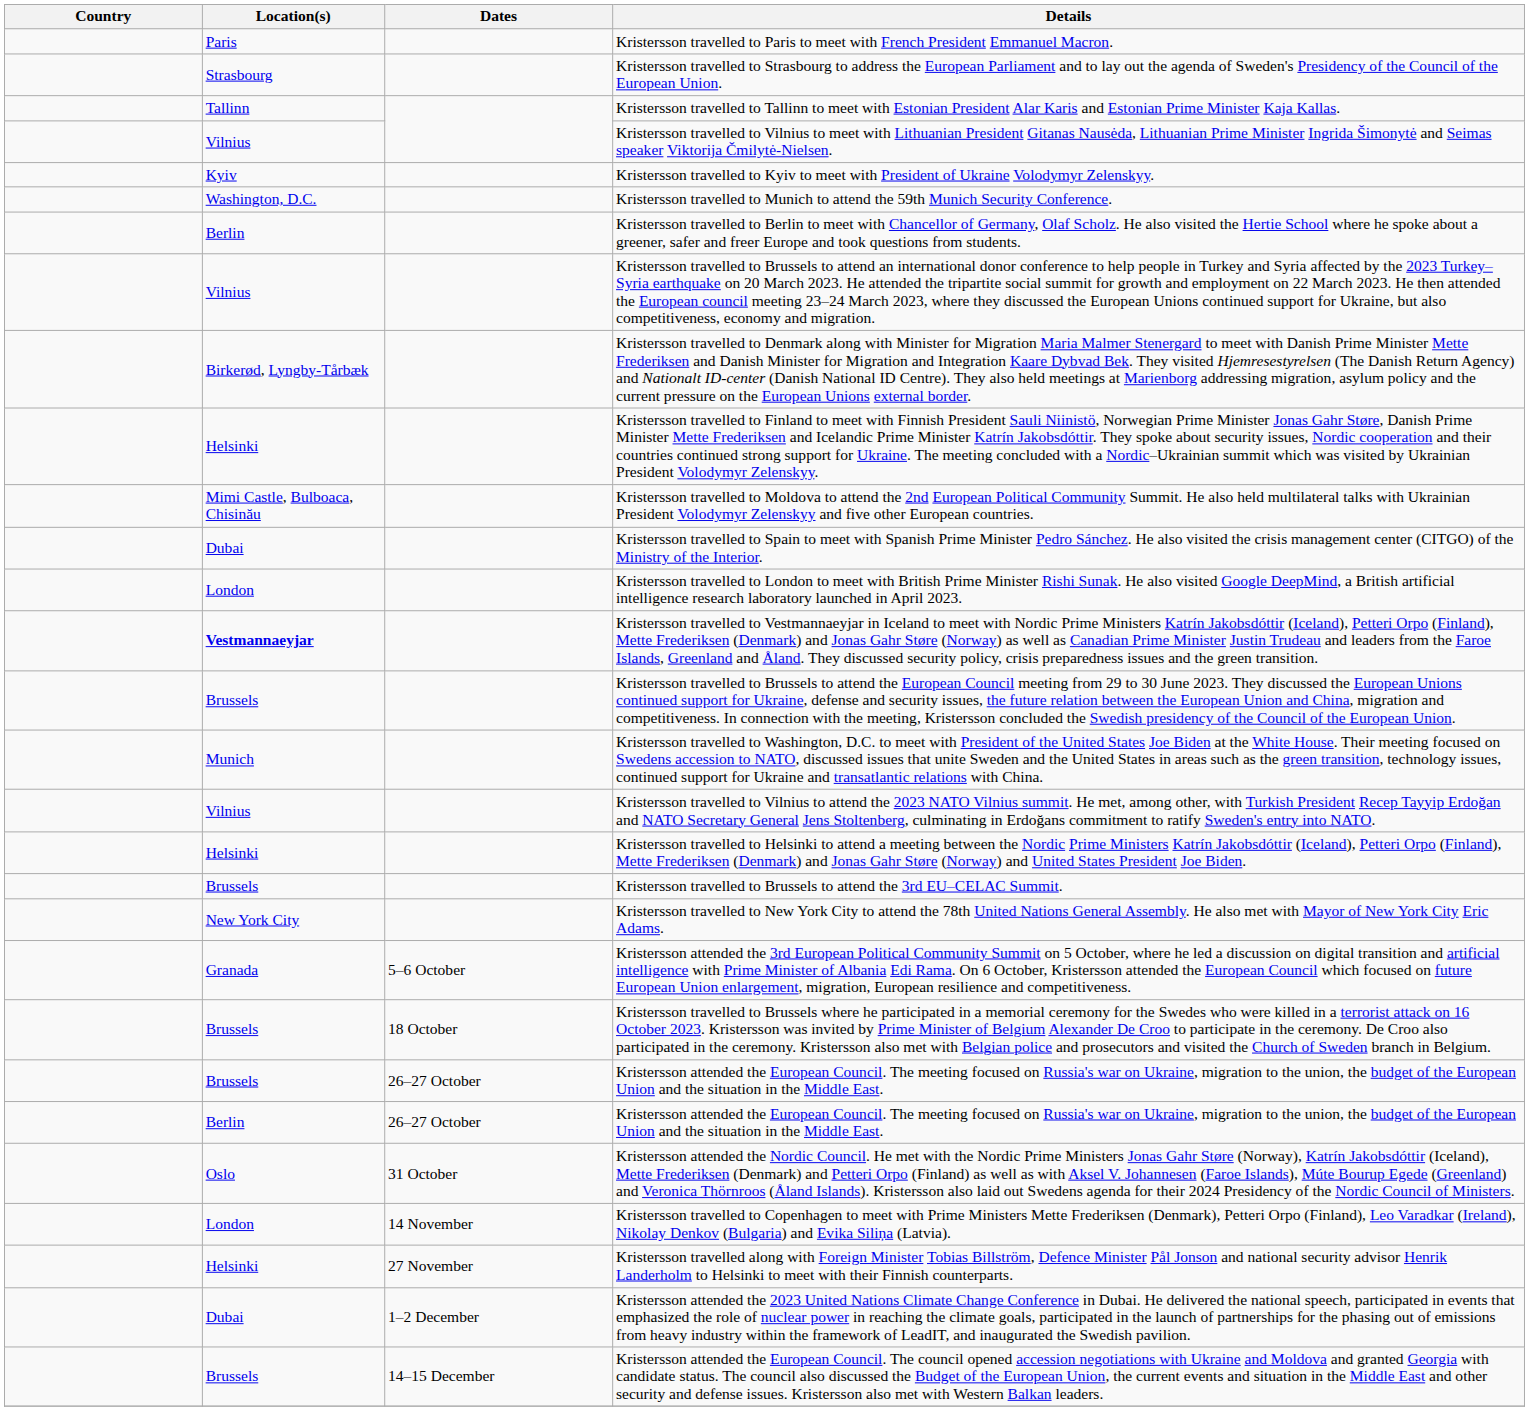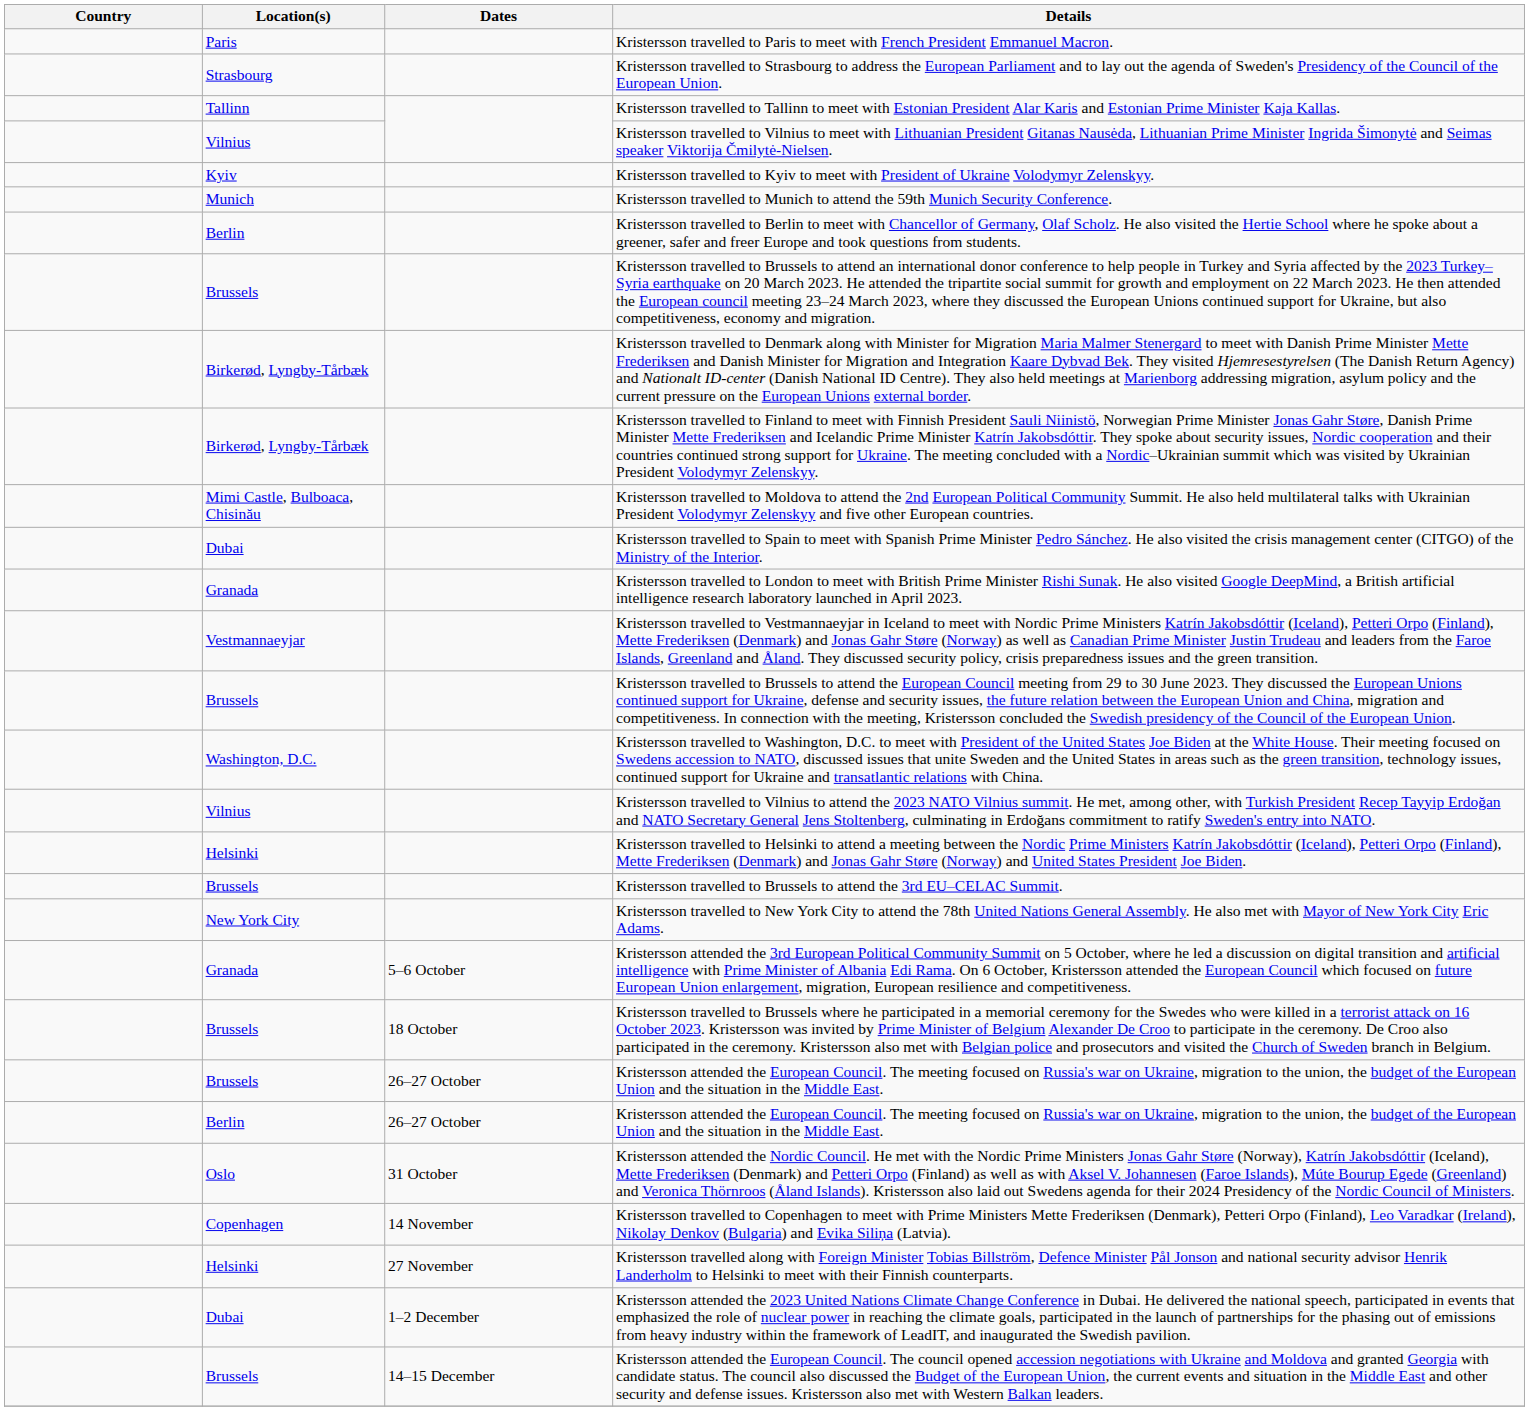(261, 199) Washington, D.C. -> (230, 199) Munich
(228, 292) Vilnius -> (232, 292) Brussels
(232, 446) Helsinki -> (287, 446) Birkerød, Lyngby-Tårbæk
(230, 589) London -> (232, 589) Granada
(260, 640) bold -> (255, 640) normal
(230, 759) Munich -> (261, 759) Washington, D.C.
(230, 1224) London -> (244, 1224) Copenhagen
